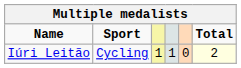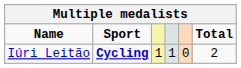(122, 54) normal -> (122, 54) bold
(214, 54) lightyellow background -> (214, 54) no background
